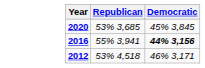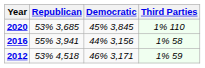+ column: (169, 12)
(172, 41) bold -> (111, 41) normal
